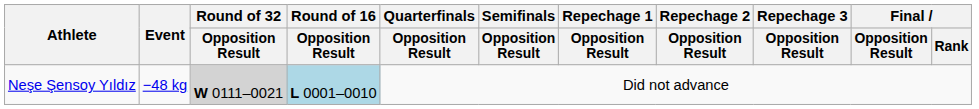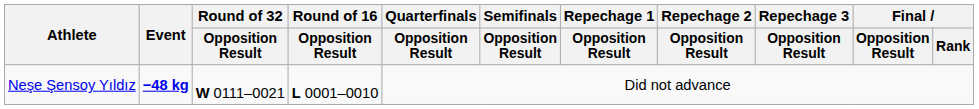(165, 85) normal -> (166, 85) bold
(239, 93) lightgrey background -> (240, 93) no background
(333, 93) lightblue background -> (335, 93) no background
